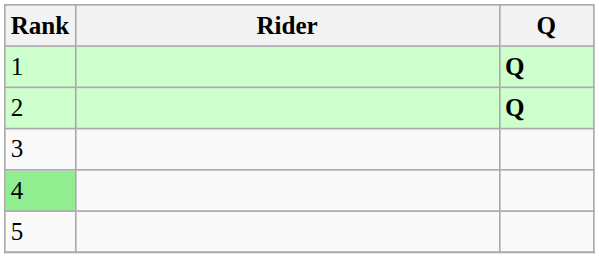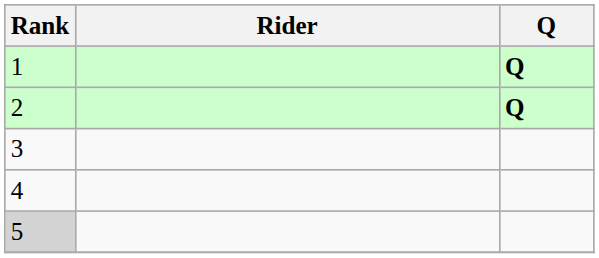(17, 190) lightgreen background -> (17, 190) no background
(17, 232) no background -> (17, 232) lightgrey background
